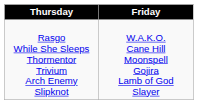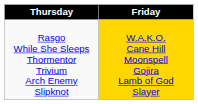(146, 65) no background -> (146, 65) gold background
